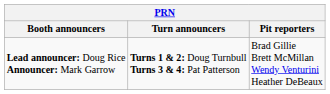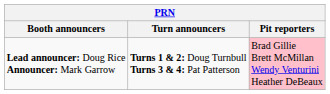(287, 63) no background -> (287, 63) pink background
